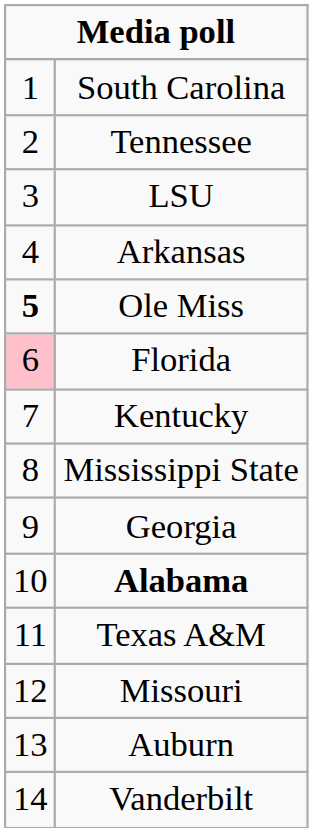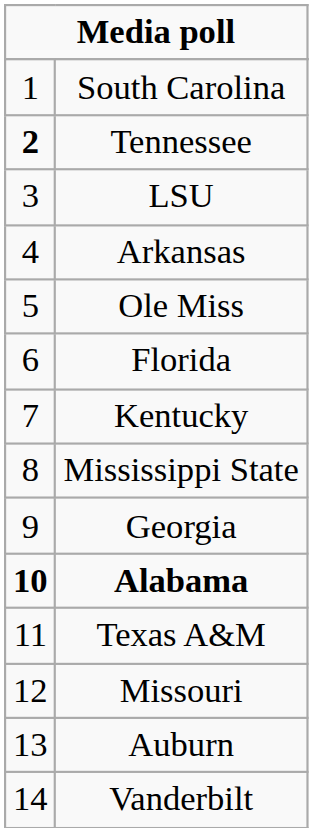(30, 141) normal -> (30, 141) bold
(30, 305) bold -> (30, 305) normal
(30, 360) pink background -> (30, 360) no background
(30, 580) normal -> (30, 580) bold
